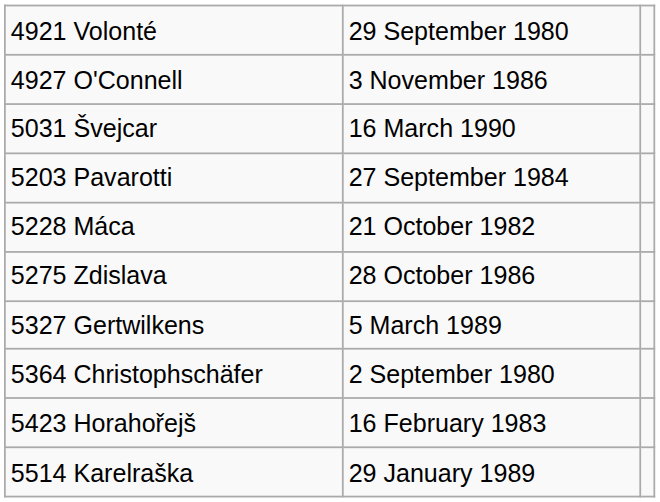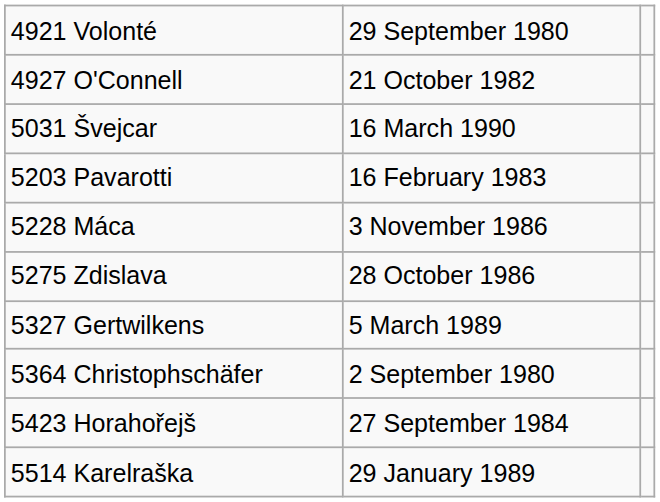(448, 80) 3 November 1986 -> (442, 80) 21 October 1982
(459, 178) 27 September 1984 -> (448, 178) 16 February 1983
(442, 227) 21 October 1982 -> (448, 227) 3 November 1986
(448, 423) 16 February 1983 -> (459, 423) 27 September 1984
